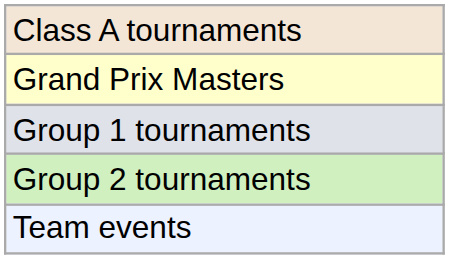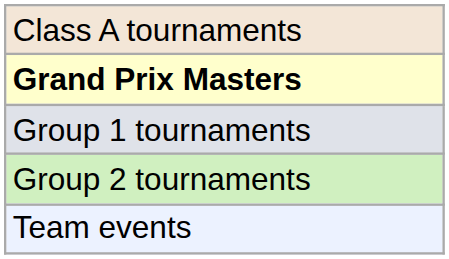(148, 79) normal -> (157, 79) bold
